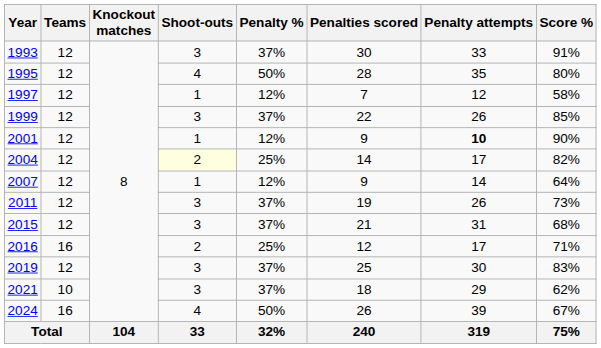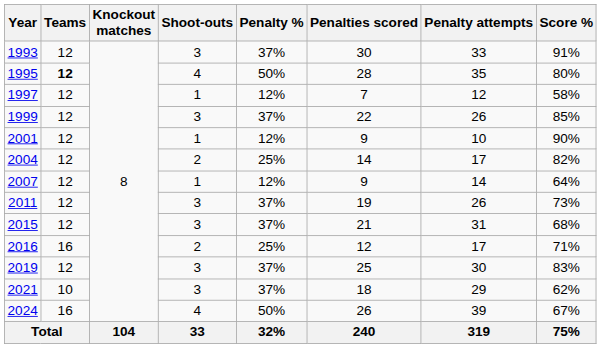(65, 73) normal -> (65, 73) bold
(479, 138) bold -> (479, 138) normal
(197, 159) lightyellow background -> (197, 159) no background
